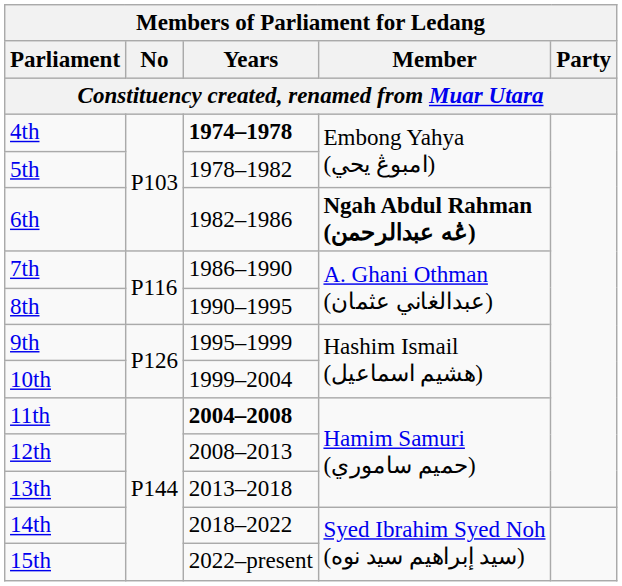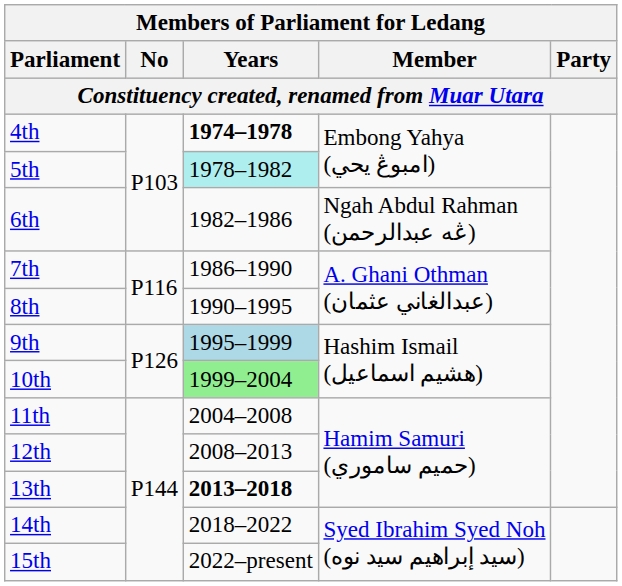(241, 168) no background -> (241, 168) paleturquoise background
(428, 219) bold -> (421, 219) normal
(241, 342) no background -> (241, 342) lightblue background
(241, 378) no background -> (241, 378) lightgreen background
(241, 415) bold -> (241, 415) normal
(241, 488) normal -> (241, 488) bold
